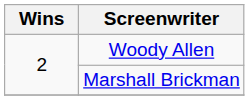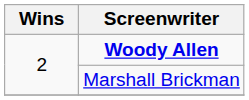(162, 49) normal -> (162, 49) bold
